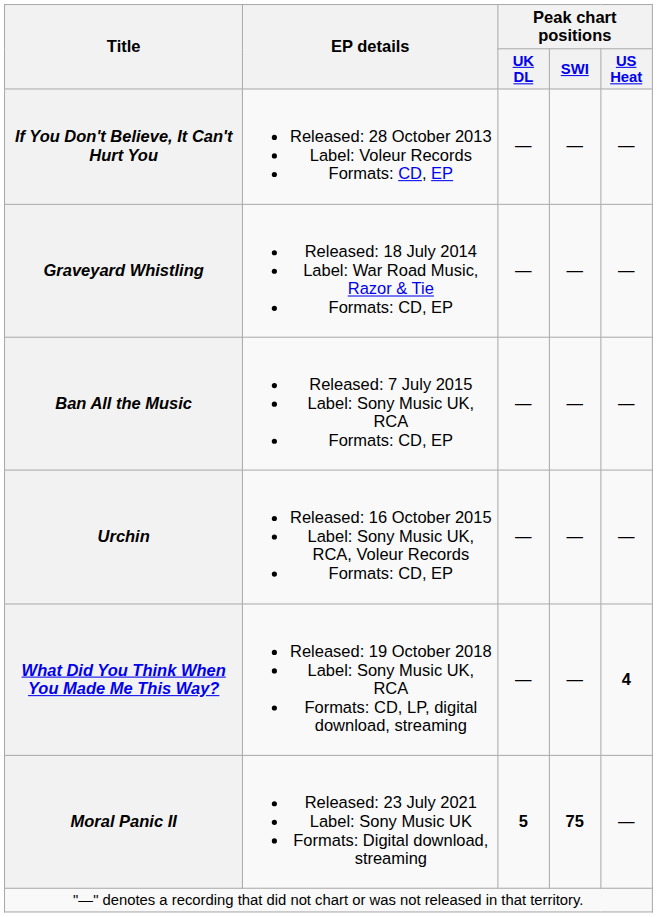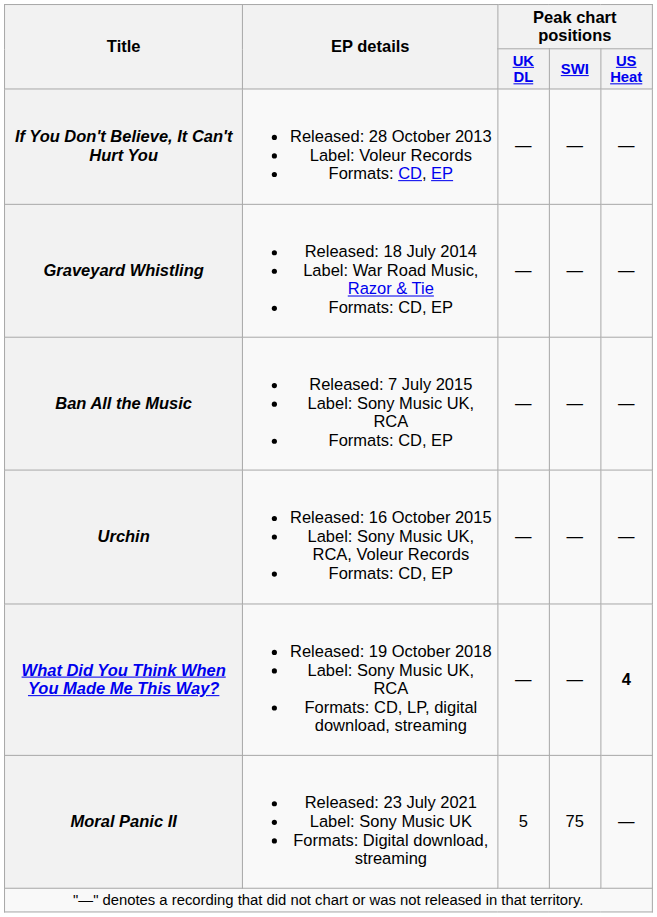(523, 821) bold -> (523, 821) normal
(575, 821) bold -> (575, 821) normal
